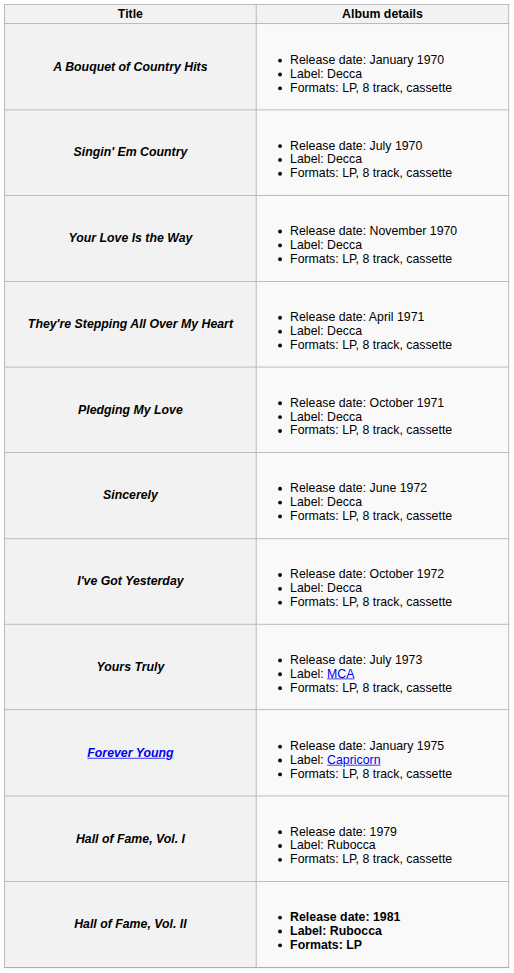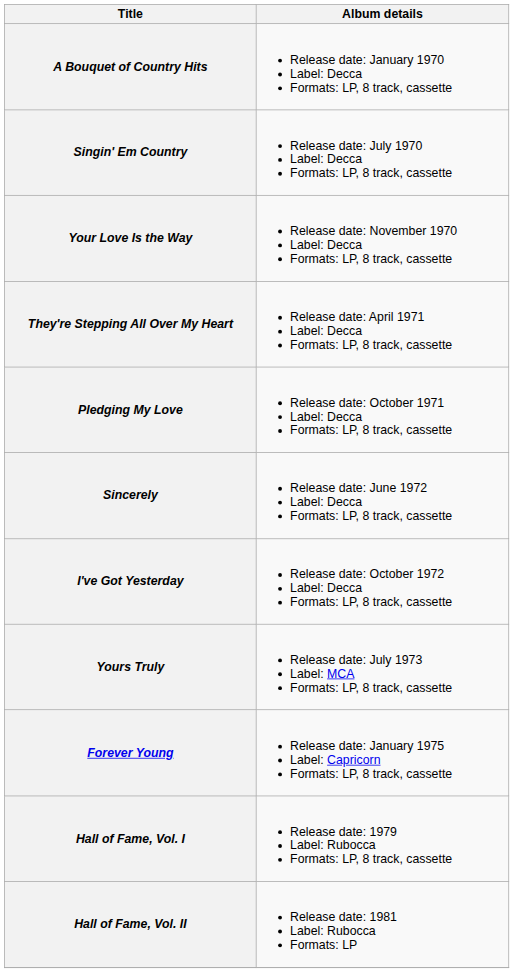(383, 931) bold -> (383, 931) normal
